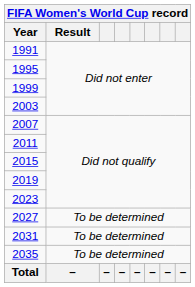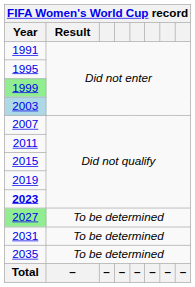(25, 87) no background -> (25, 87) lightgreen background
(25, 106) no background -> (25, 106) lightblue background
(25, 198) normal -> (25, 198) bold
(25, 217) no background -> (25, 217) lightgreen background
